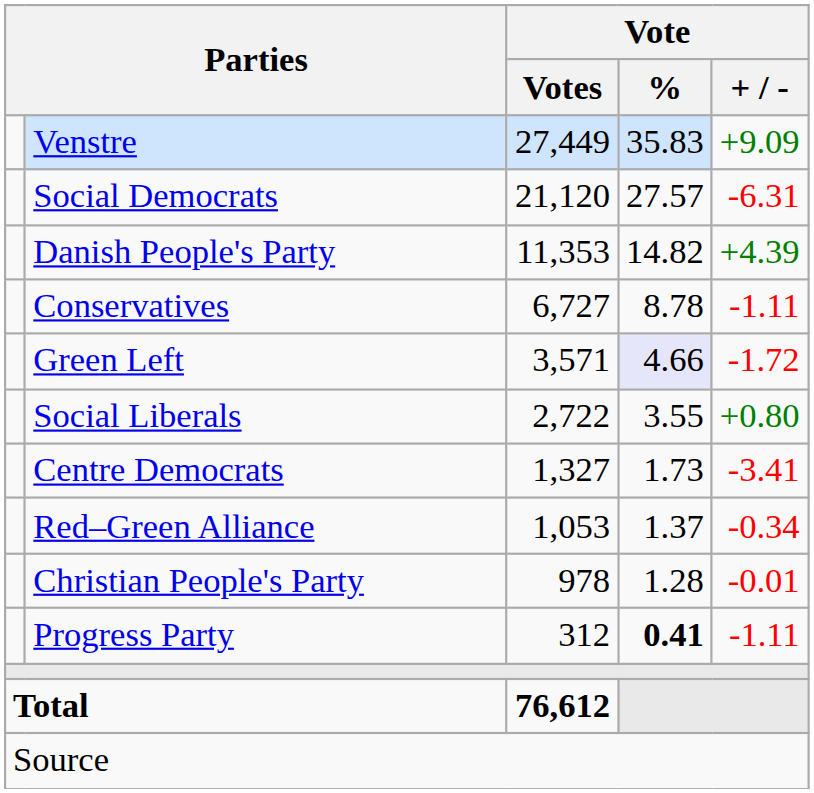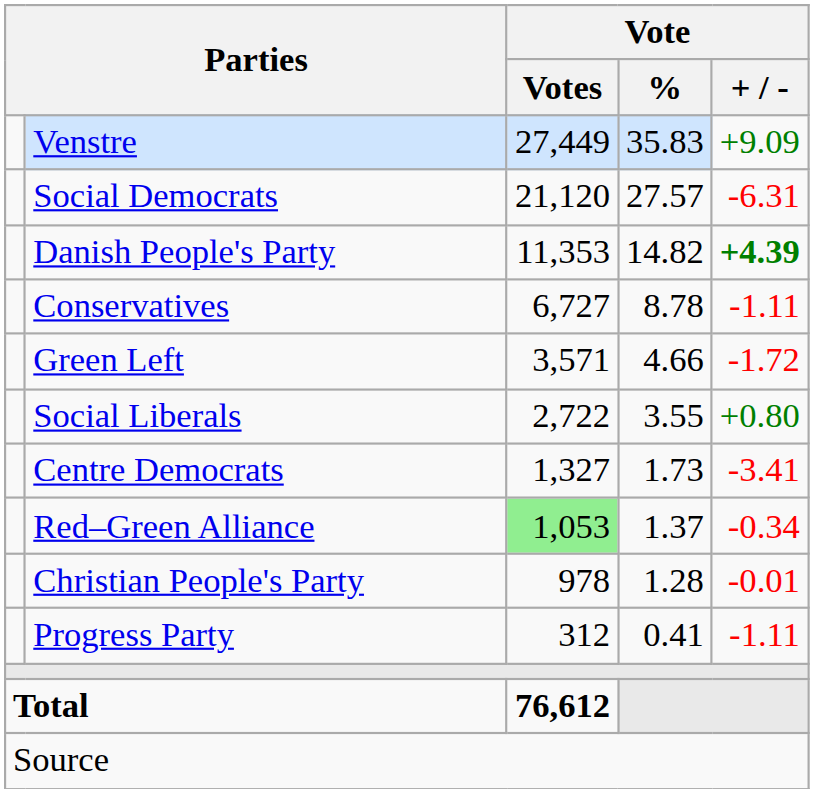(760, 251) normal -> (760, 251) bold
(673, 360) lavender background -> (673, 360) no background
(571, 525) no background -> (571, 525) lightgreen background
(673, 634) bold -> (673, 634) normal
